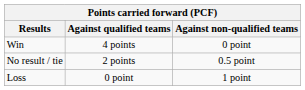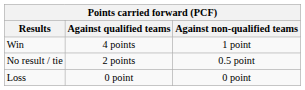(237, 45) 0 point -> (237, 45) 1 point
(237, 77) 1 point -> (237, 77) 0 point
